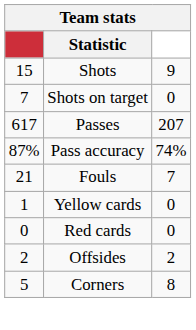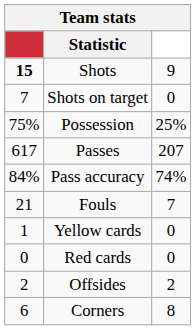(24, 71) normal -> (24, 71) bold
+ row: (98, 124)
(24, 151) 87% -> (24, 177) 84%
(24, 284) 5 -> (24, 310) 6
